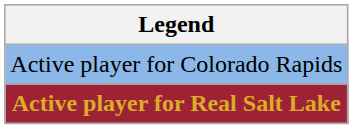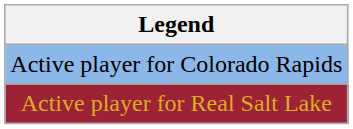(176, 103) bold -> (176, 103) normal
